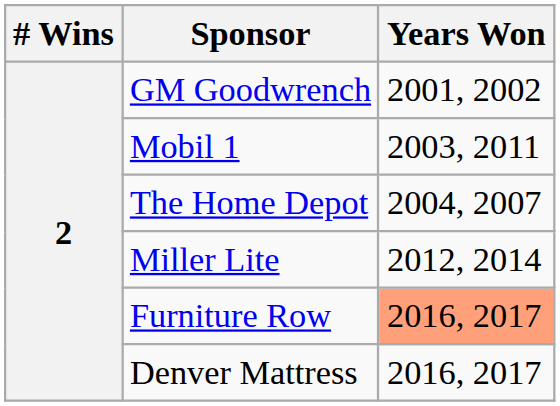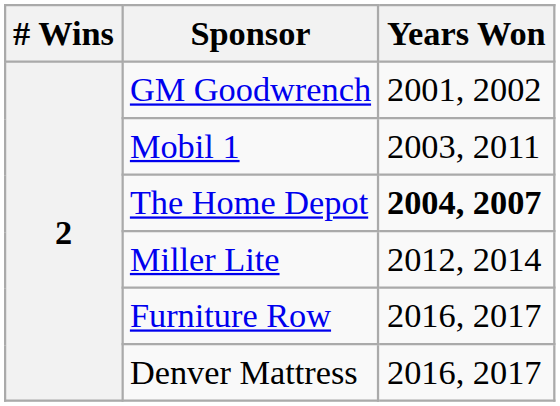(464, 202) normal -> (464, 202) bold
(464, 316) lightsalmon background -> (464, 316) no background
